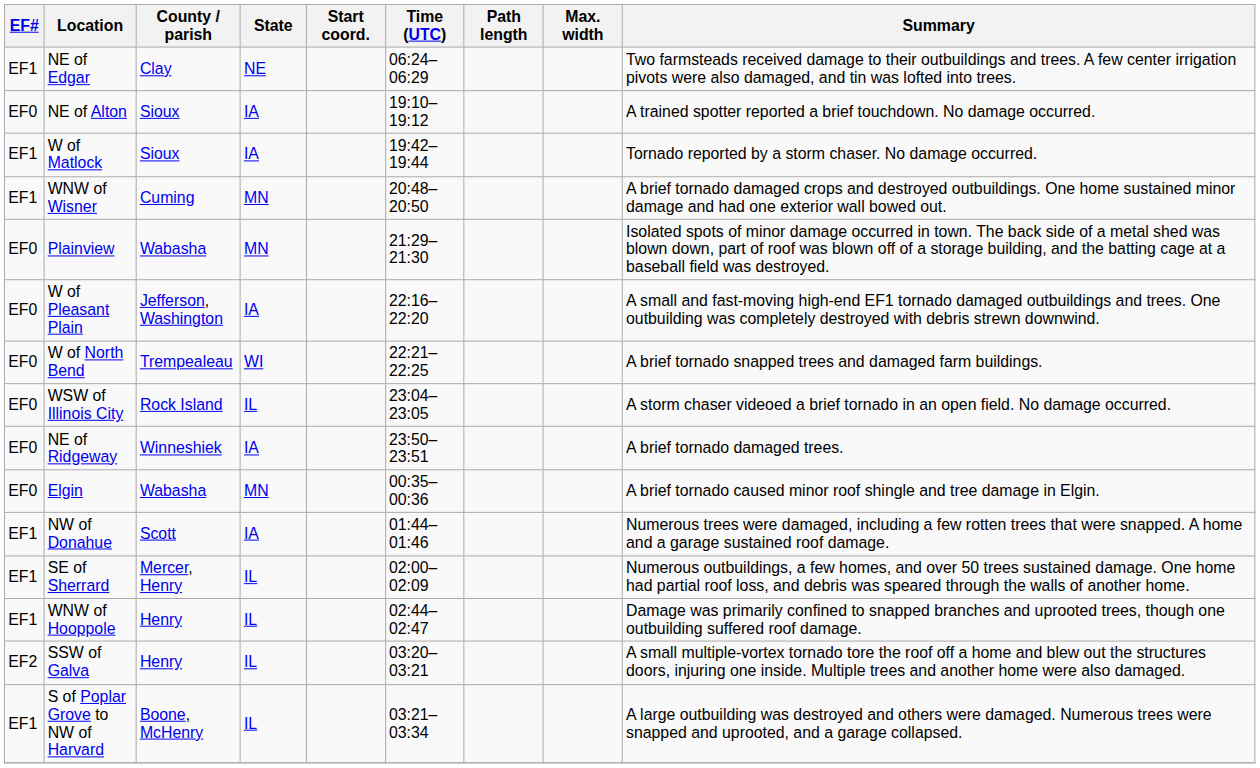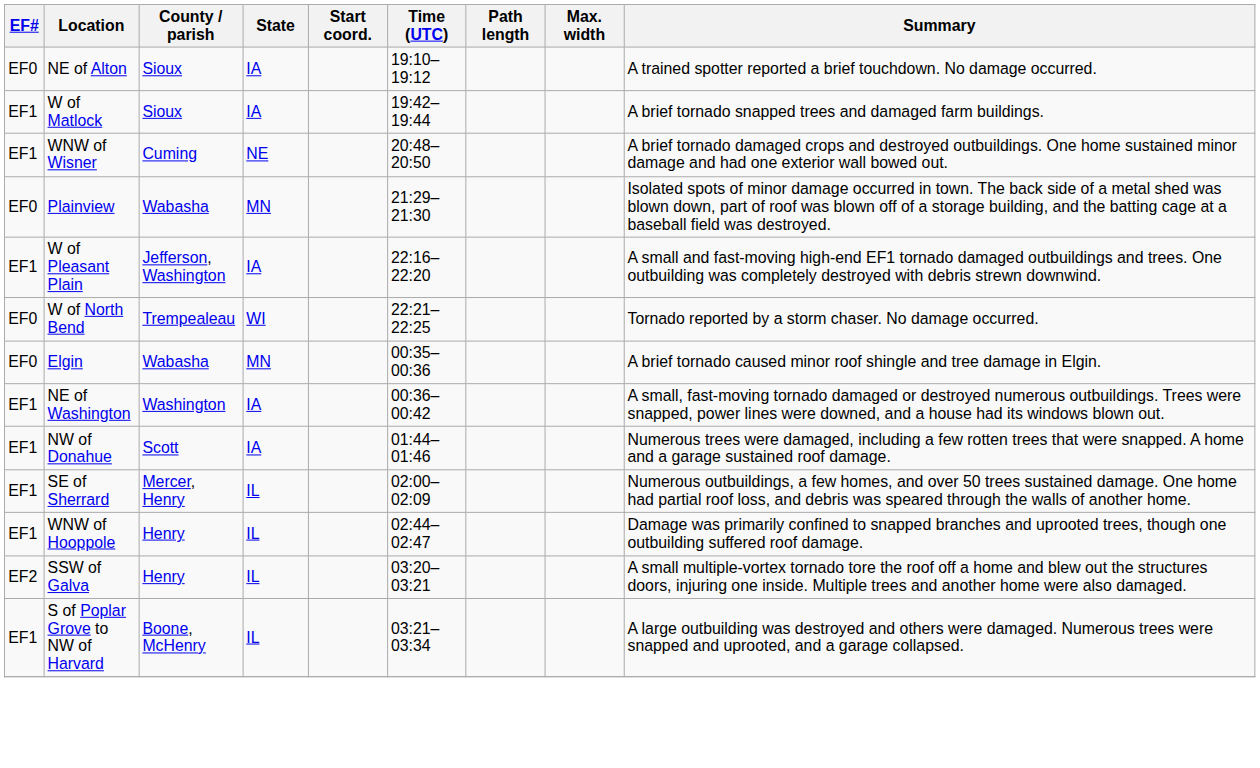- row: (69, 68)
(832, 154) Tornado reported by a storm chaser. No damage occurred. -> (836, 111) A brief tornado snapped trees and damaged farm buildings.
(256, 197) MN -> (257, 154) NE
(23, 310) EF0 -> (23, 267) EF1
(834, 362) A brief tornado snapped trees and damaged farm buildings. -> (833, 319) Tornado reported by a storm chaser. No damage occurred.
- row: (86, 405)
- row: (82, 448)
+ row: (89, 405)
